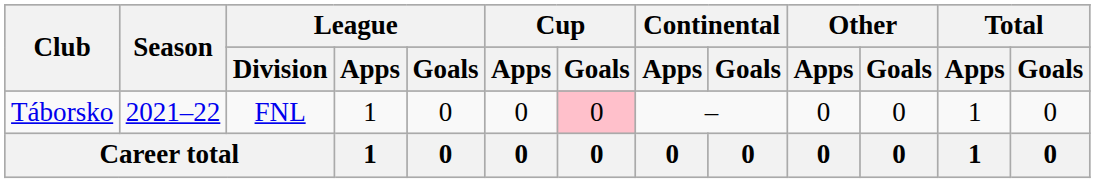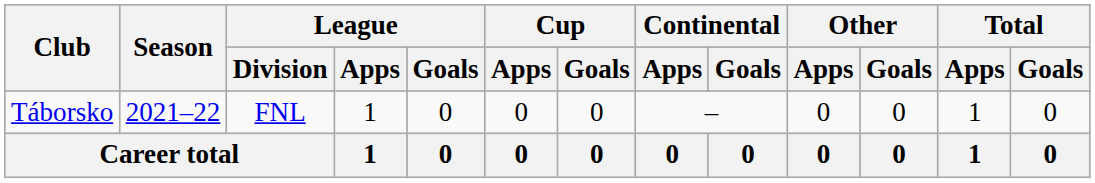(597, 111) pink background -> (597, 111) no background
